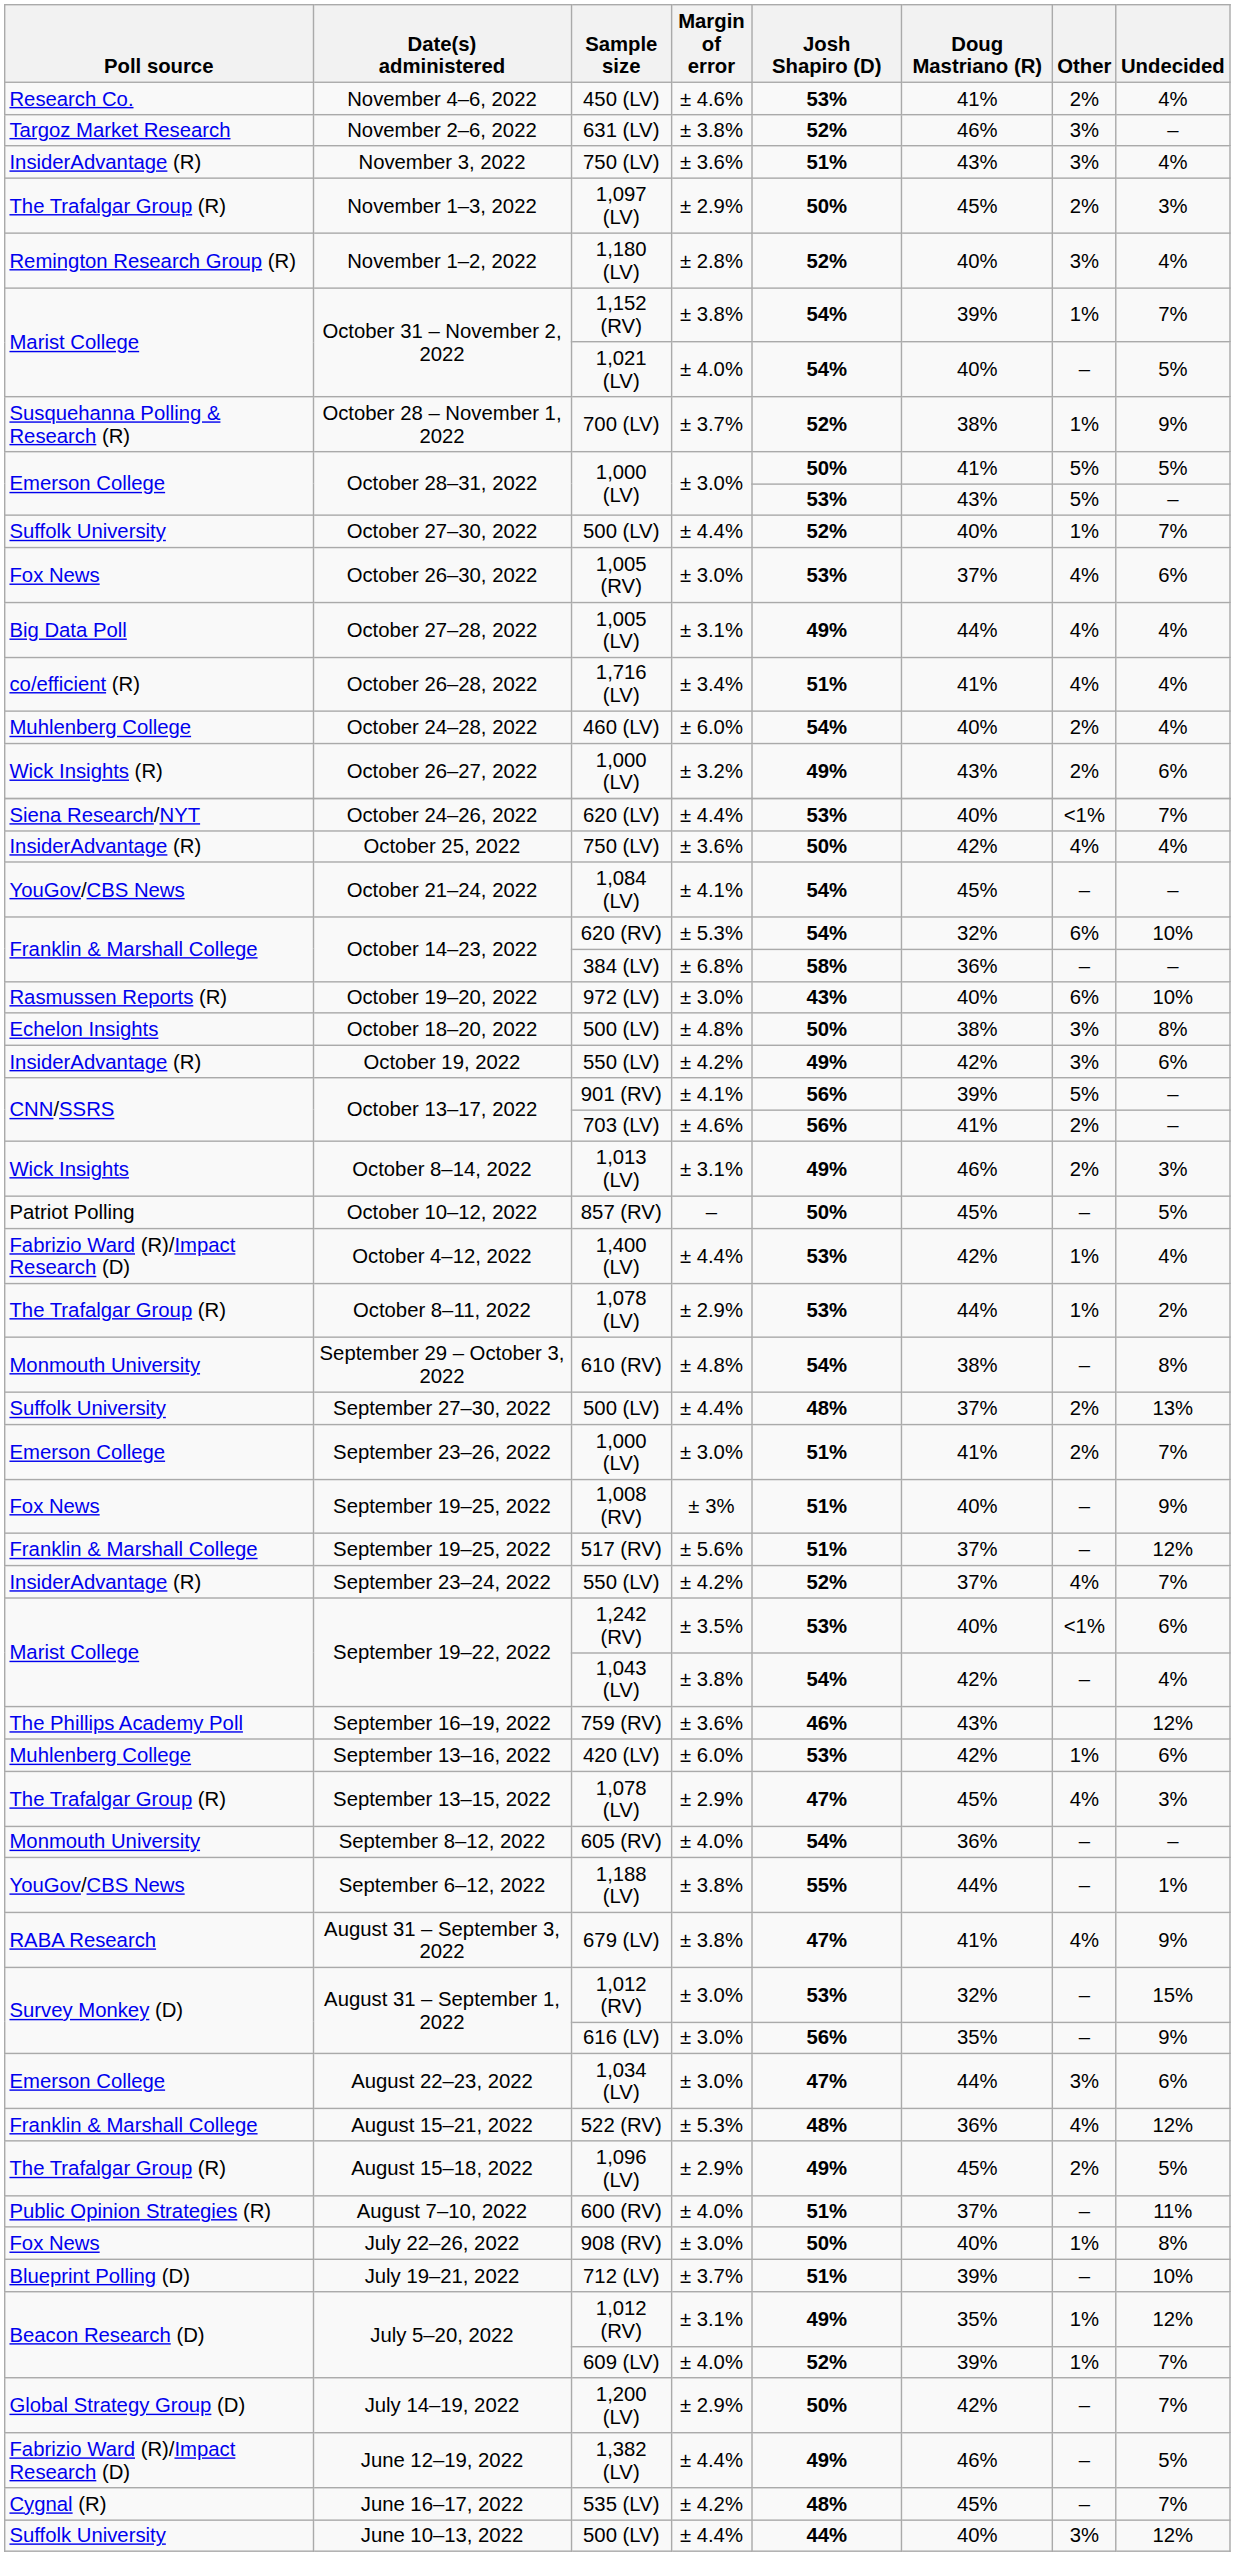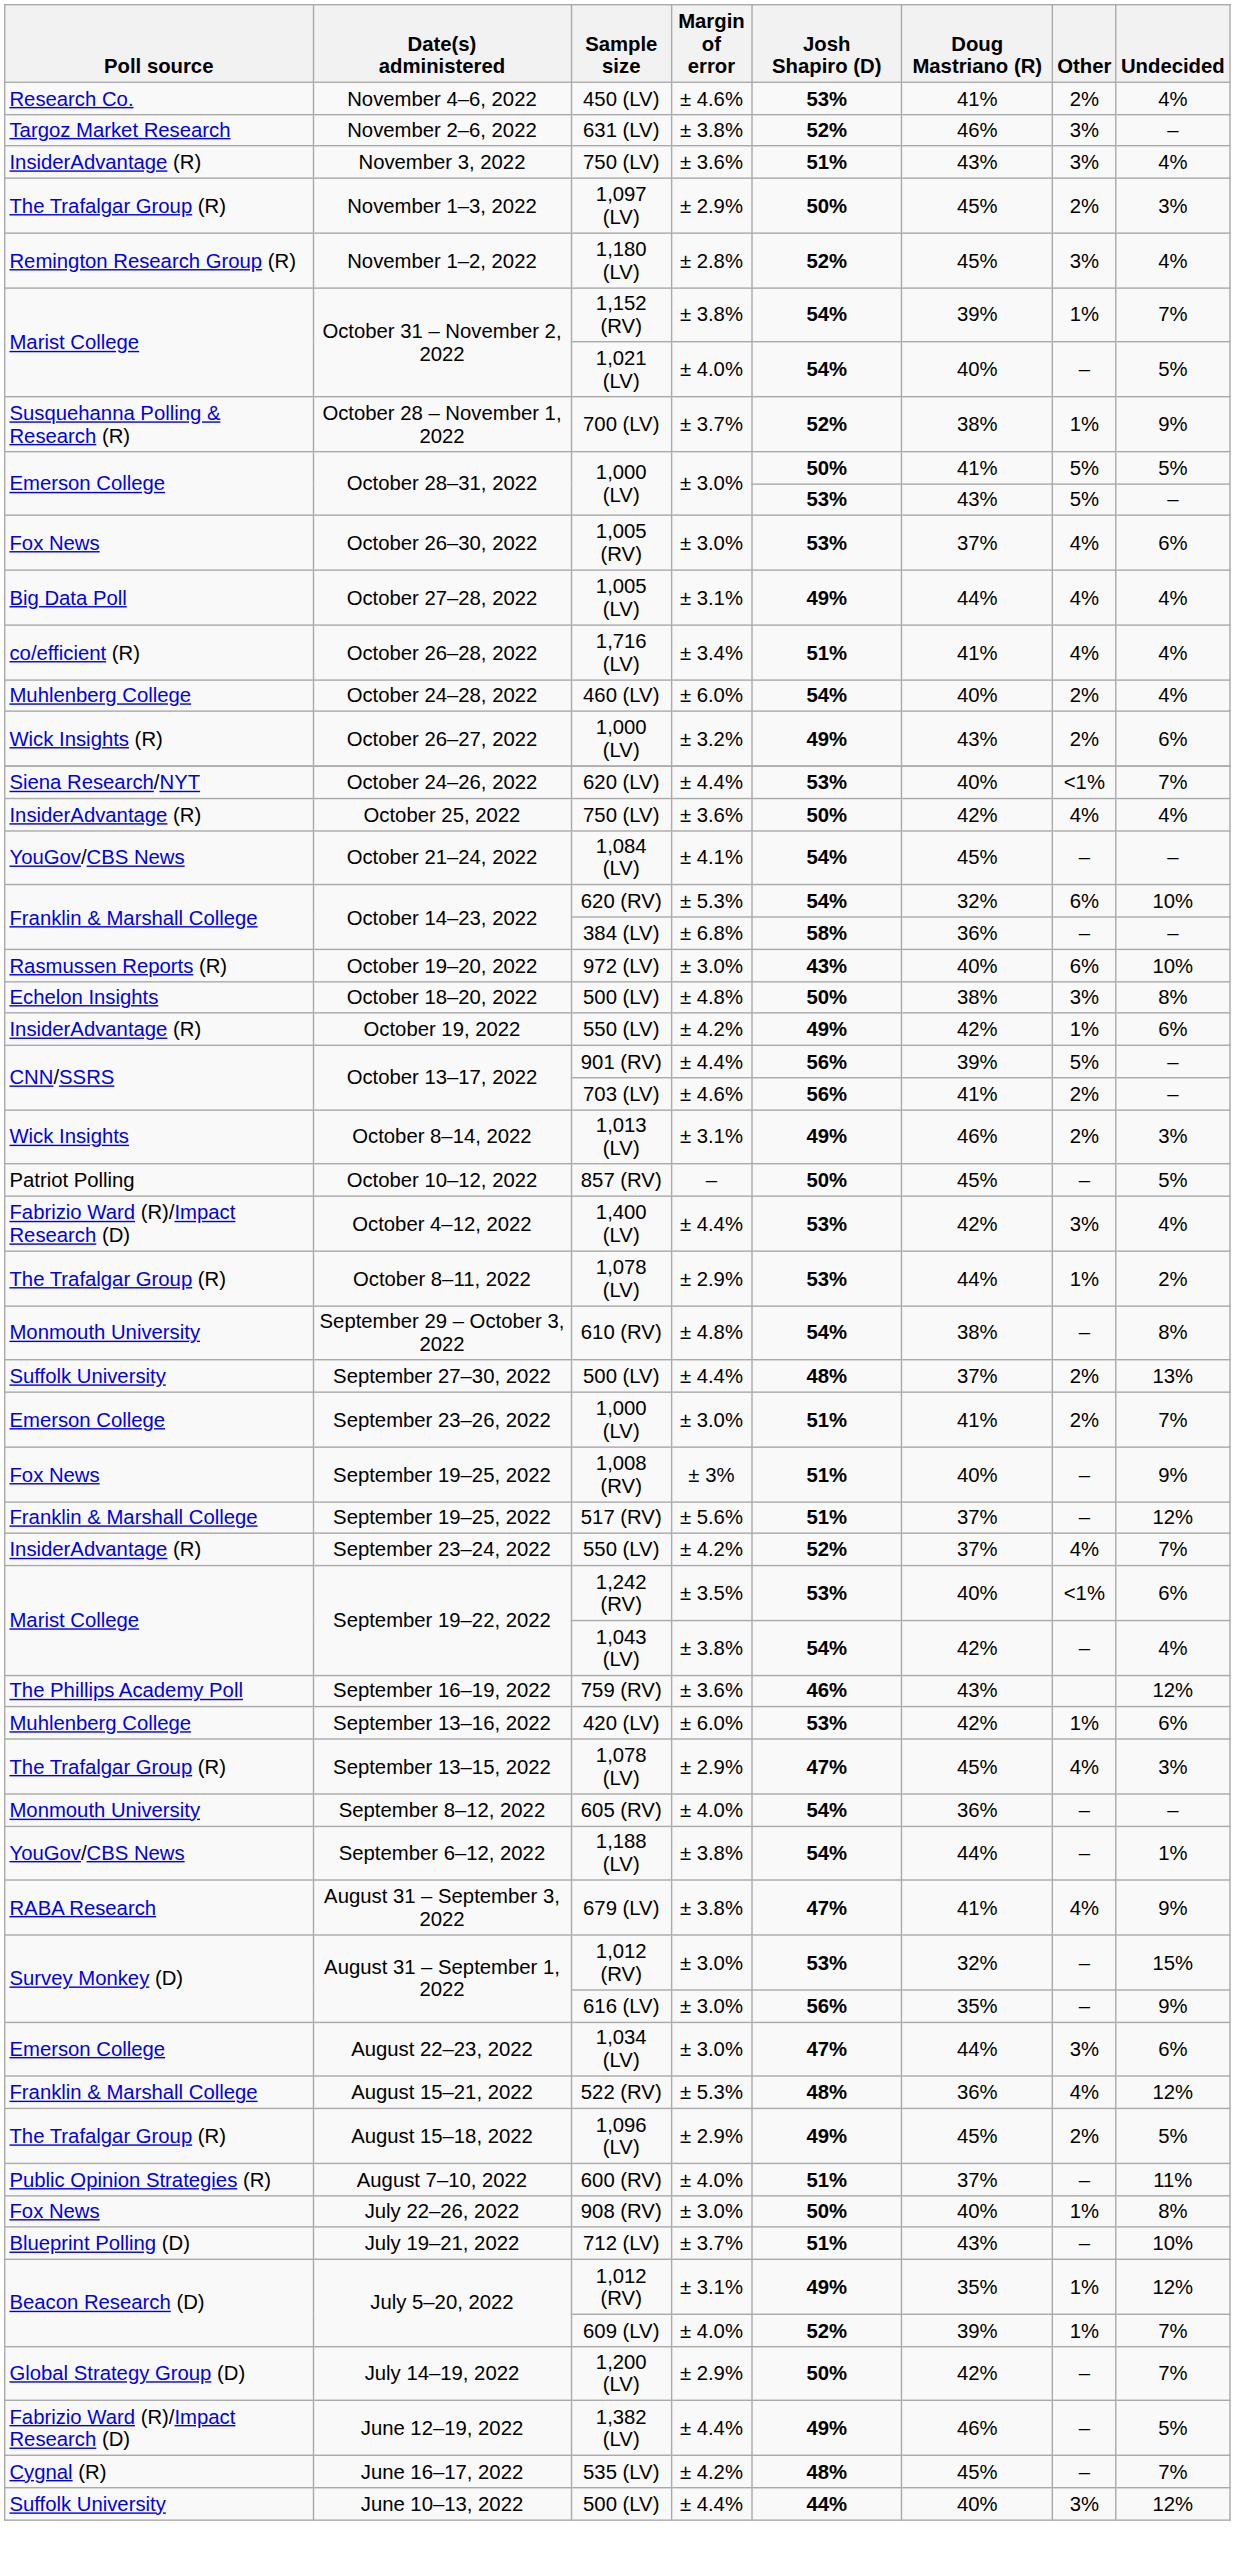(977, 260) 40% -> (977, 260) 45%
- row: (442, 532)
(1084, 1062) 3% -> (1084, 1030) 1%
(711, 1094) ± 4.1% -> (711, 1062) ± 4.4%
(1084, 1256) 1% -> (1084, 1224) 3%
(827, 1886) 55% -> (827, 1853) 54%
(977, 2276) 39% -> (977, 2244) 43%
